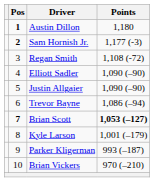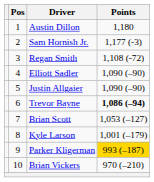(18, 27) bold -> (18, 27) normal
(18, 42) bold -> (18, 42) normal
(123, 104) normal -> (123, 104) bold
(18, 119) bold -> (18, 119) normal
(123, 119) bold -> (123, 119) normal
(123, 149) no background -> (123, 149) gold background
